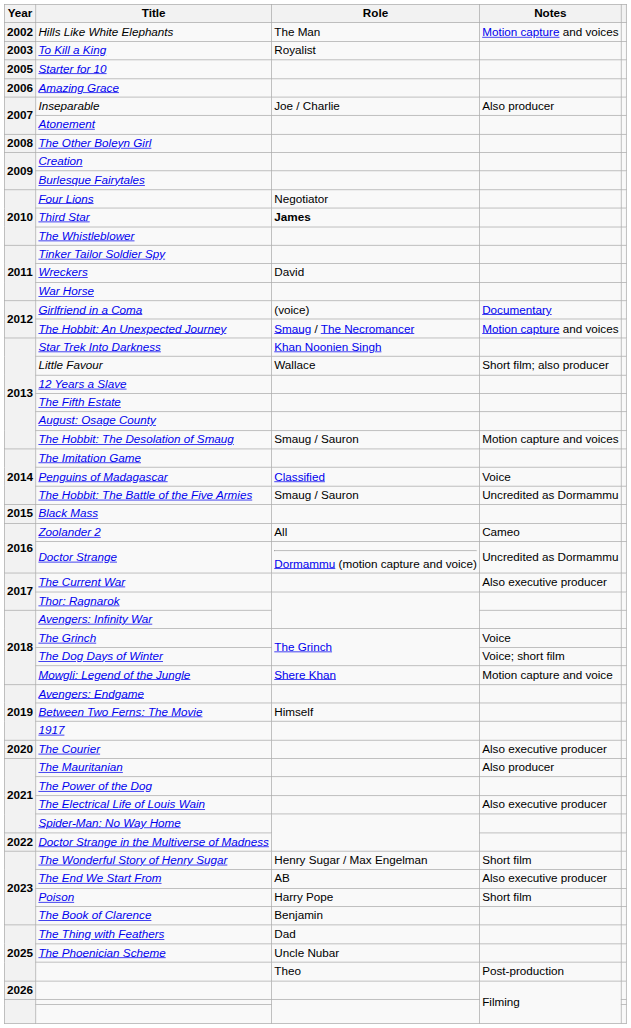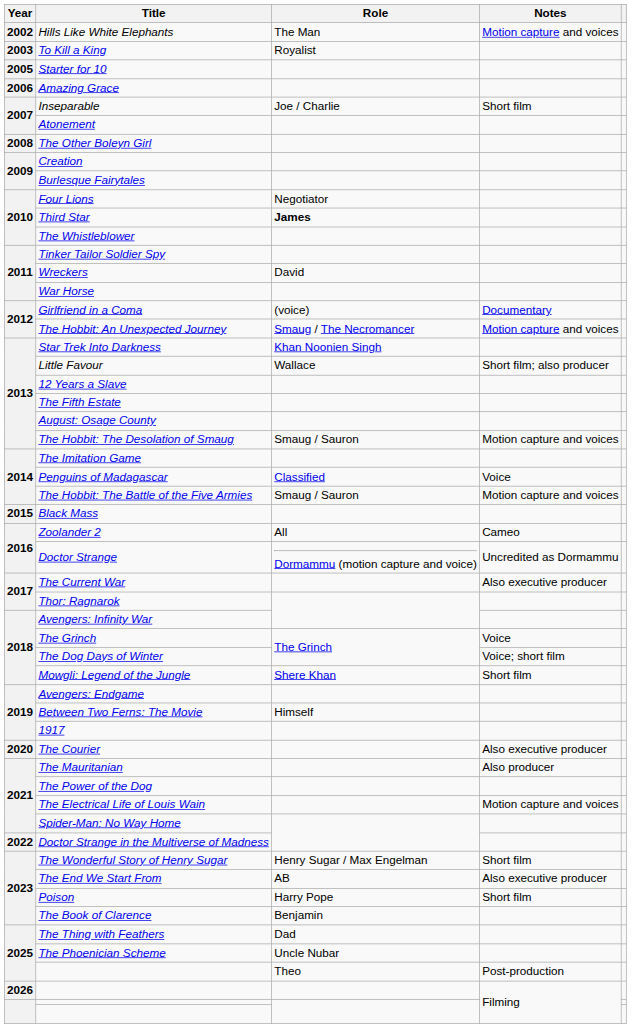(518, 106) Also producer -> (507, 106) Short film
(550, 495) Uncredited as Dormammu -> (550, 495) Motion capture and voices
(547, 675) Motion capture and voice -> (507, 675) Short film
(545, 804) Also executive producer -> (550, 804) Motion capture and voices
